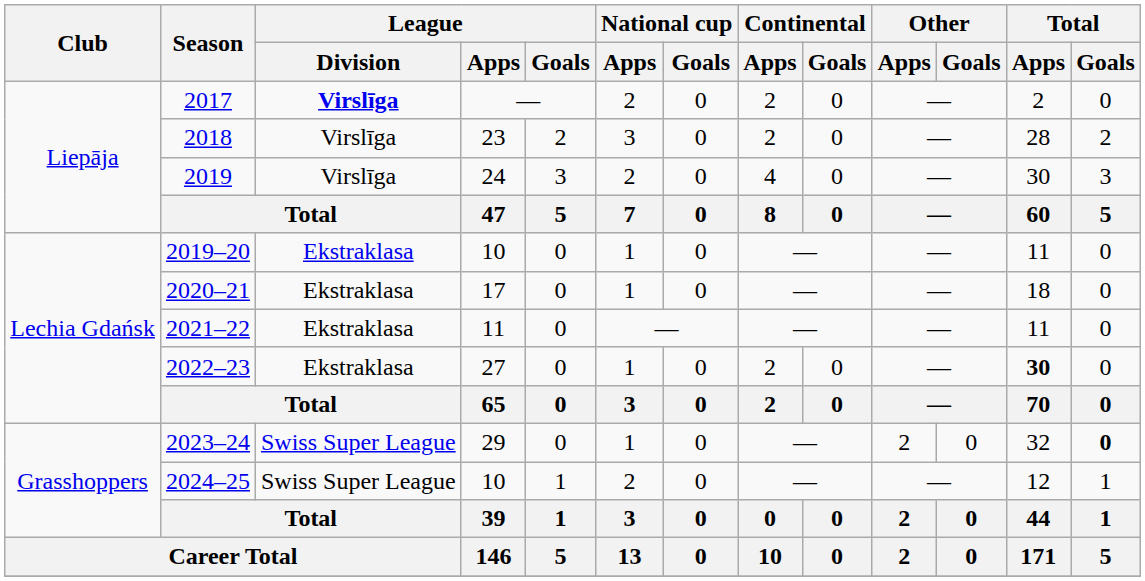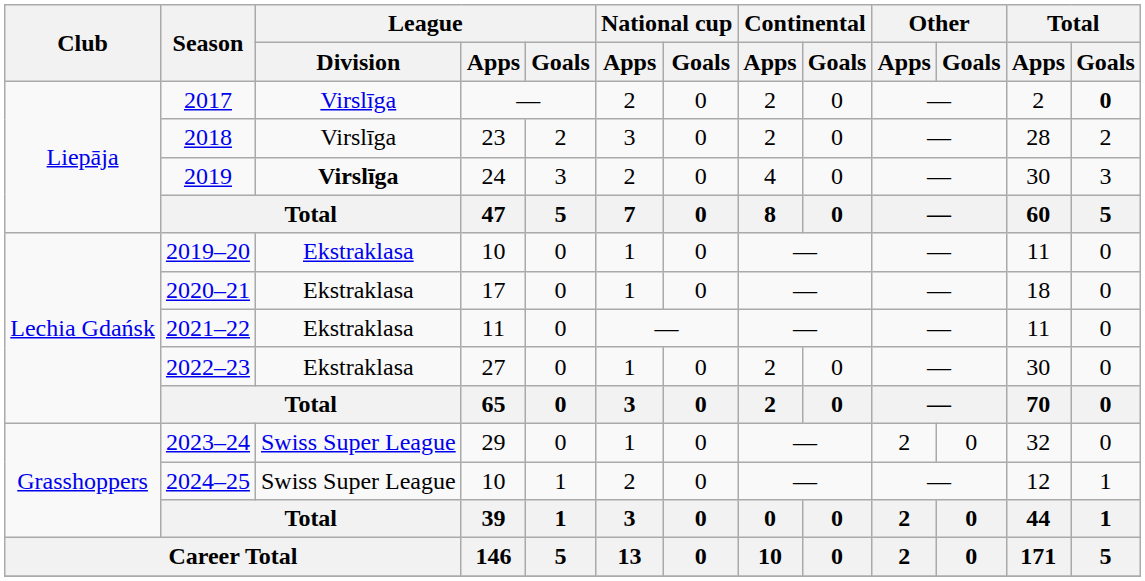(358, 99) bold -> (358, 99) normal
(1105, 99) normal -> (1105, 99) bold
(358, 175) normal -> (358, 175) bold
(1038, 366) bold -> (1038, 366) normal
(1105, 442) bold -> (1105, 442) normal
